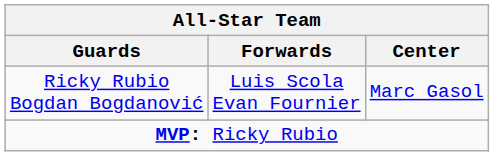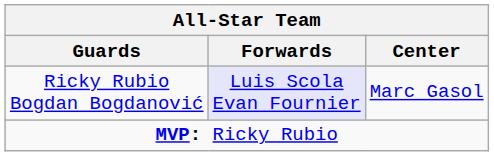(287, 93) no background -> (287, 93) lavender background
